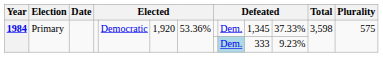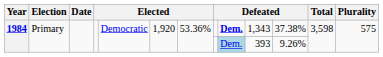(231, 28) normal -> (232, 28) bold
(258, 28) 1,345 -> (259, 28) 1,343
(290, 28) 37.33% -> (290, 28) 37.38%
(262, 44) 333 -> (263, 44) 393
(292, 44) 9.23% -> (293, 44) 9.26%
